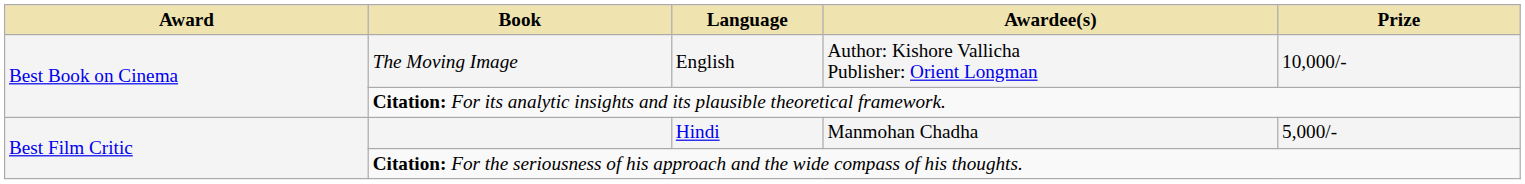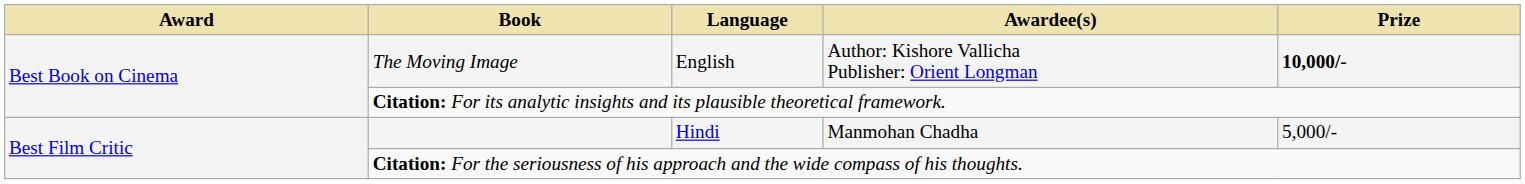(1314, 60) normal -> (1314, 60) bold
